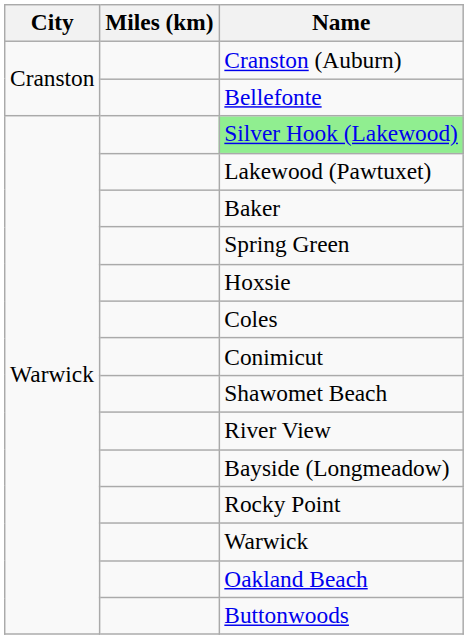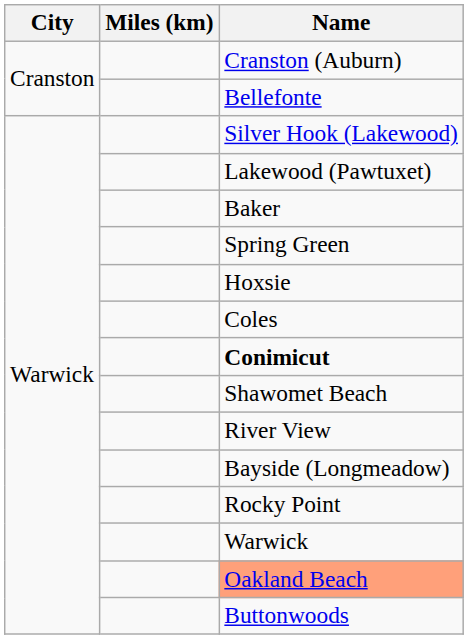(341, 134) lightgreen background -> (341, 134) no background
(274, 356) normal -> (277, 356) bold
(296, 578) no background -> (296, 578) lightsalmon background
